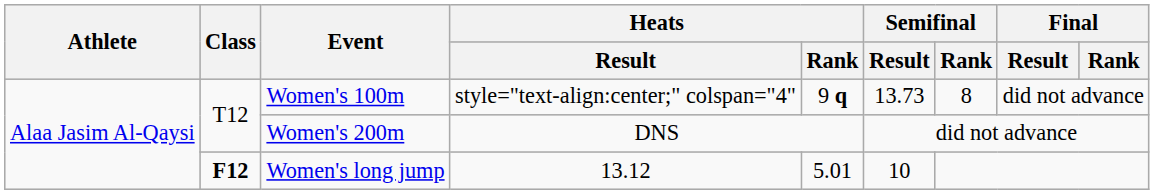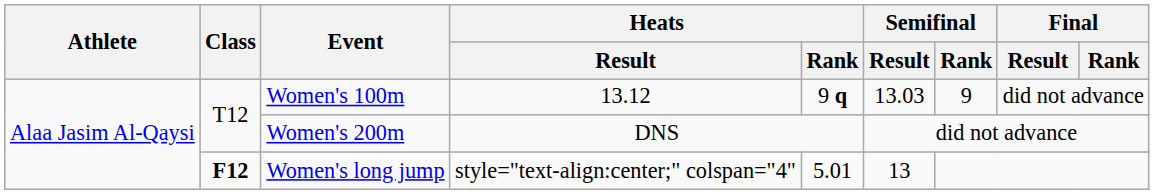(626, 96) style="text-align:center;" colspan="4" -> (626, 96) 13.12
(899, 96) 13.73 -> (899, 96) 13.03
(966, 96) 8 -> (966, 96) 9
(626, 170) 13.12 -> (626, 170) style="text-align:center;" colspan="4"
(899, 170) 10 -> (899, 170) 13
